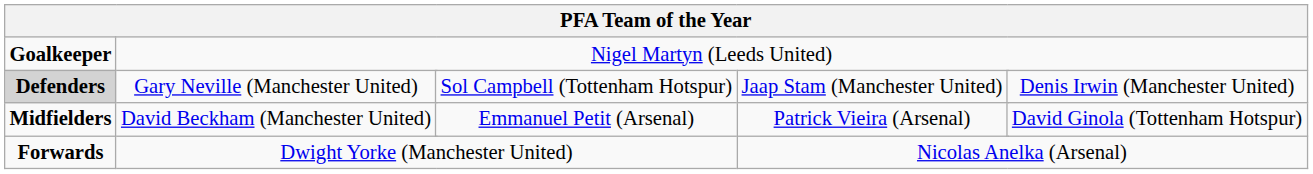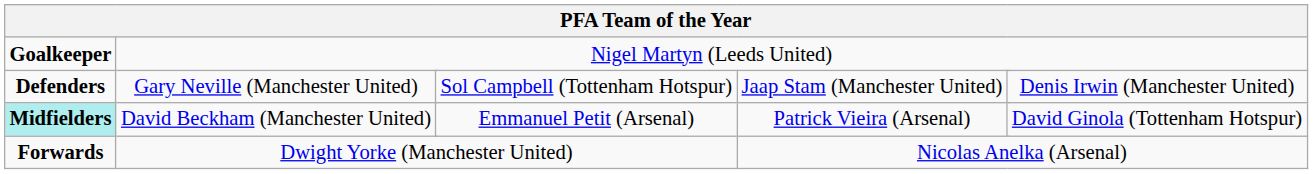(60, 86) lightgrey background -> (60, 86) no background
(60, 119) no background -> (60, 119) paleturquoise background
